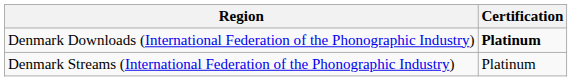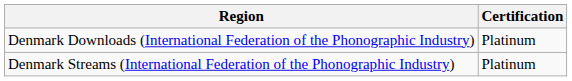(511, 40) bold -> (509, 40) normal
